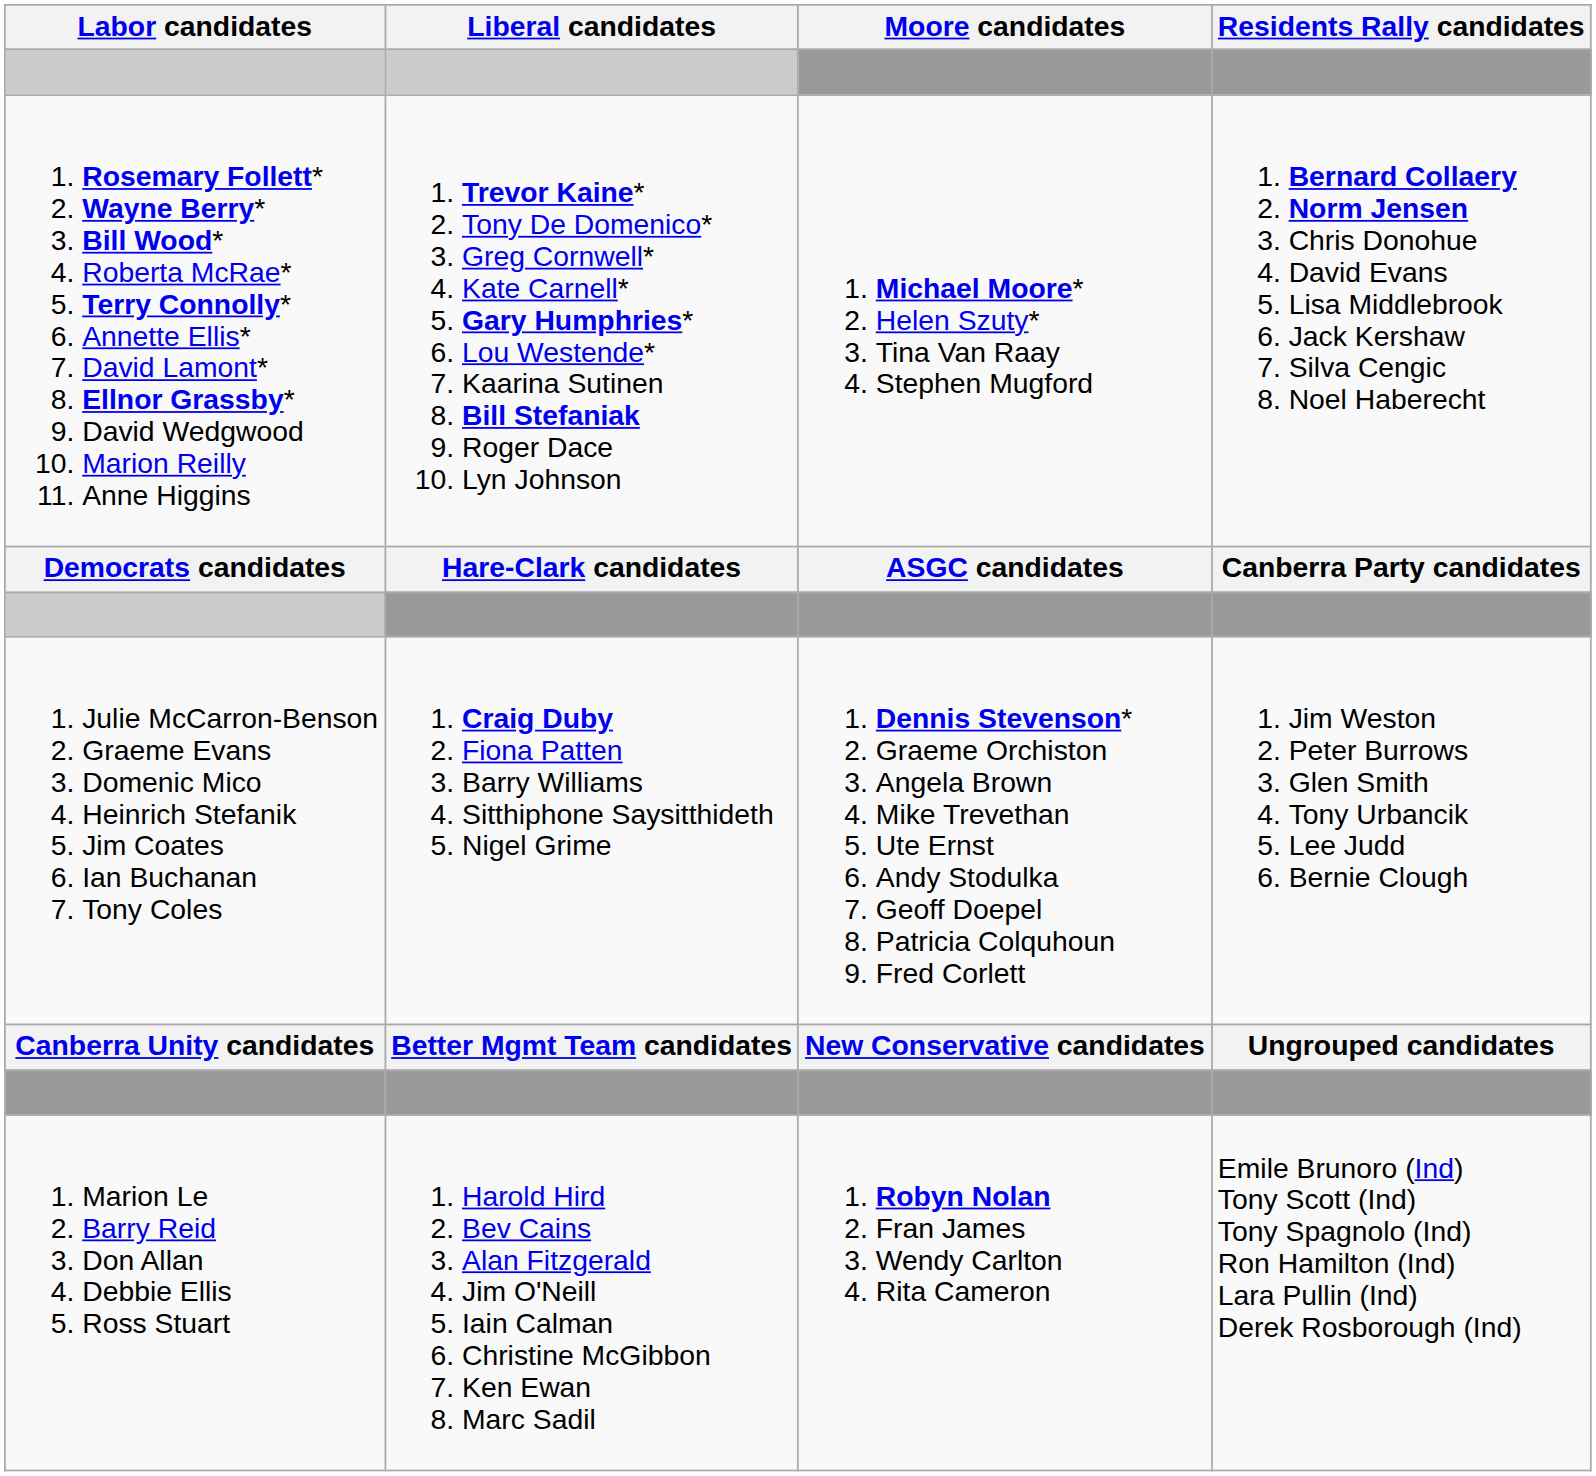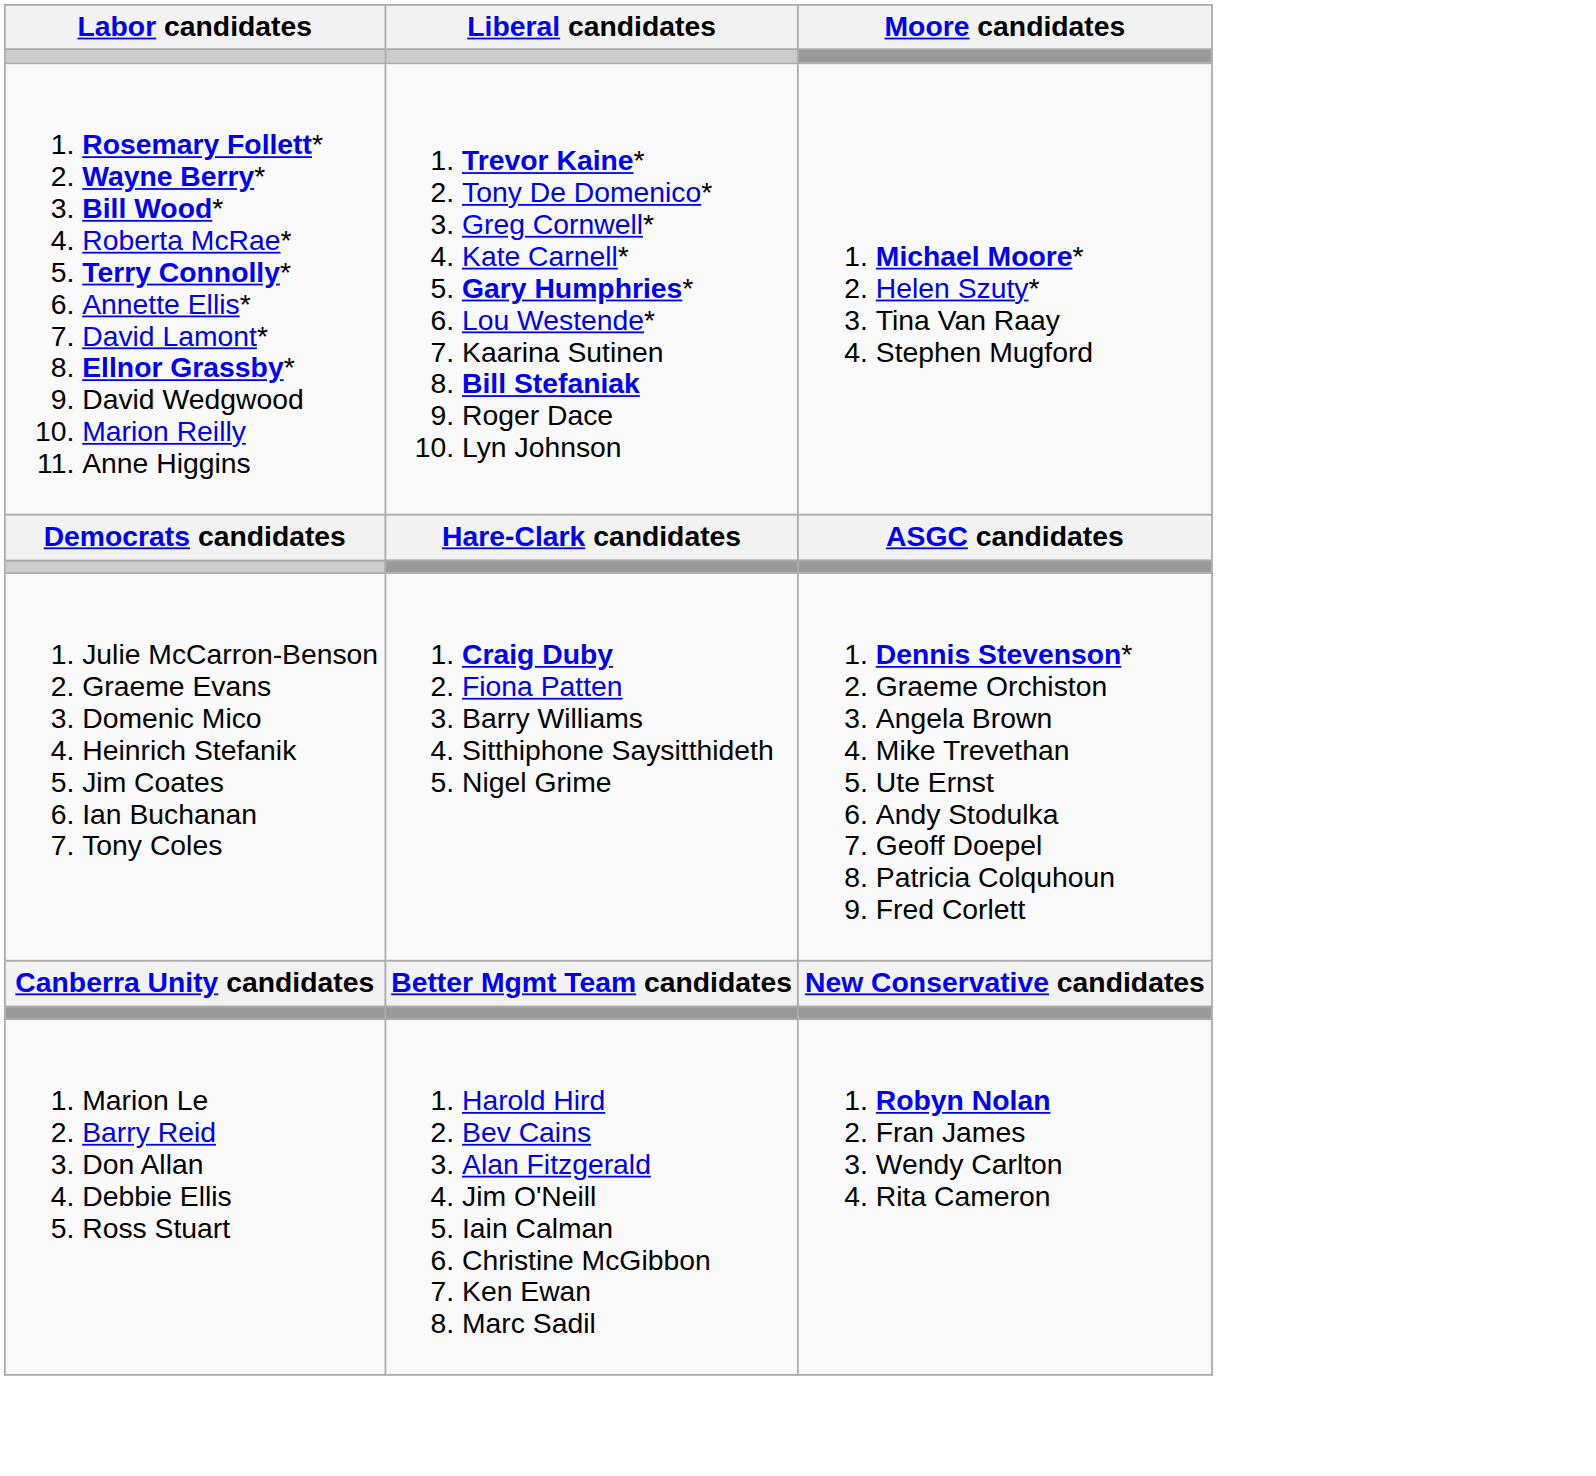- column: (1401, 26)
